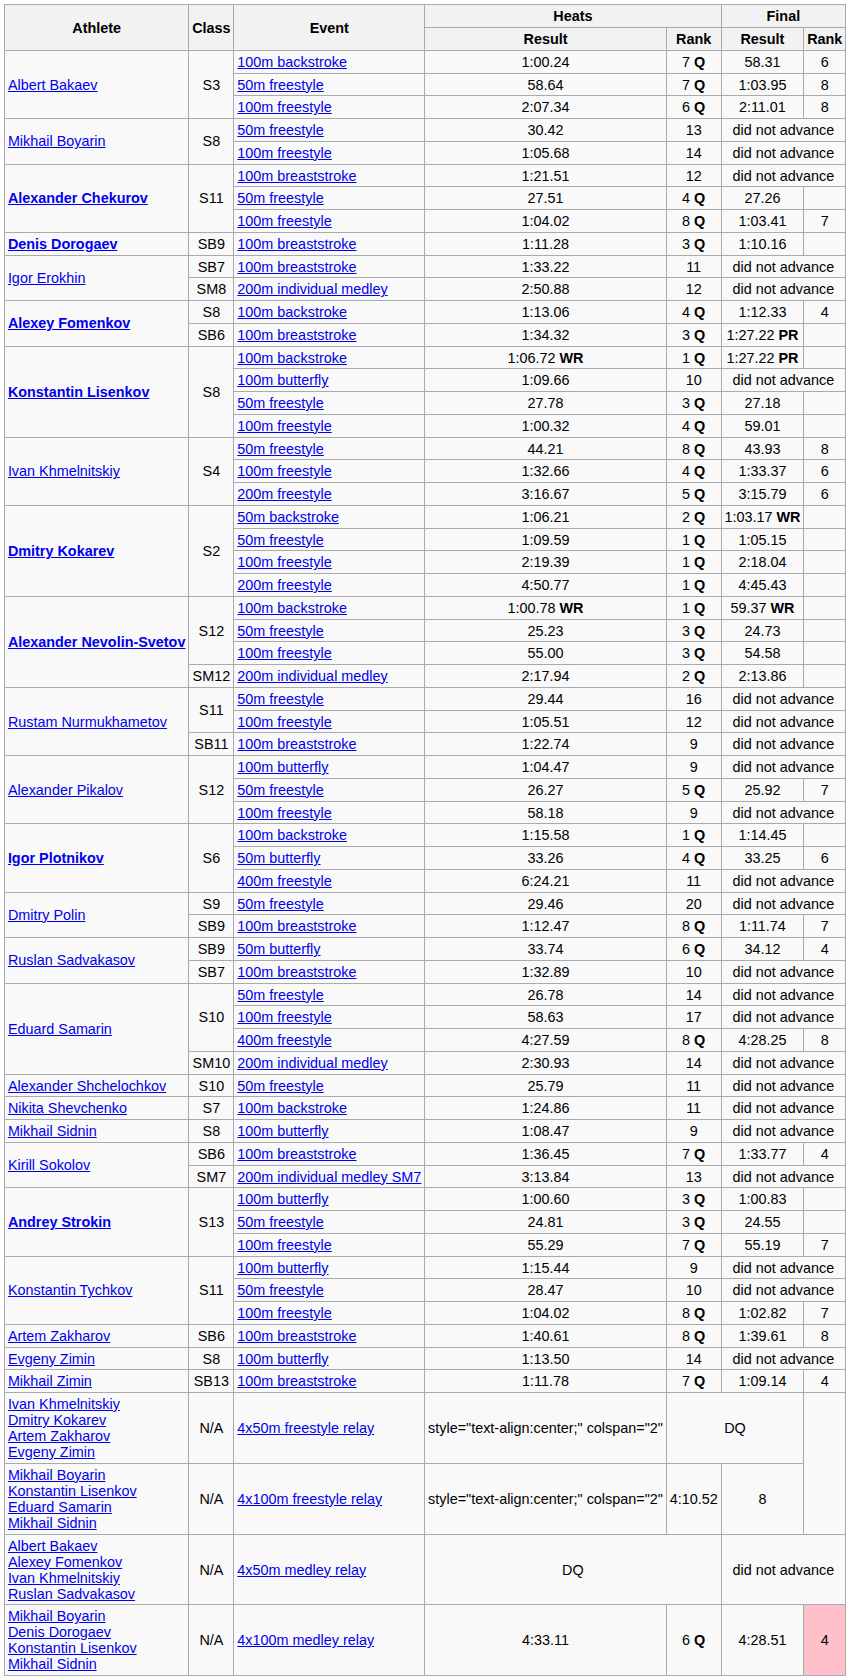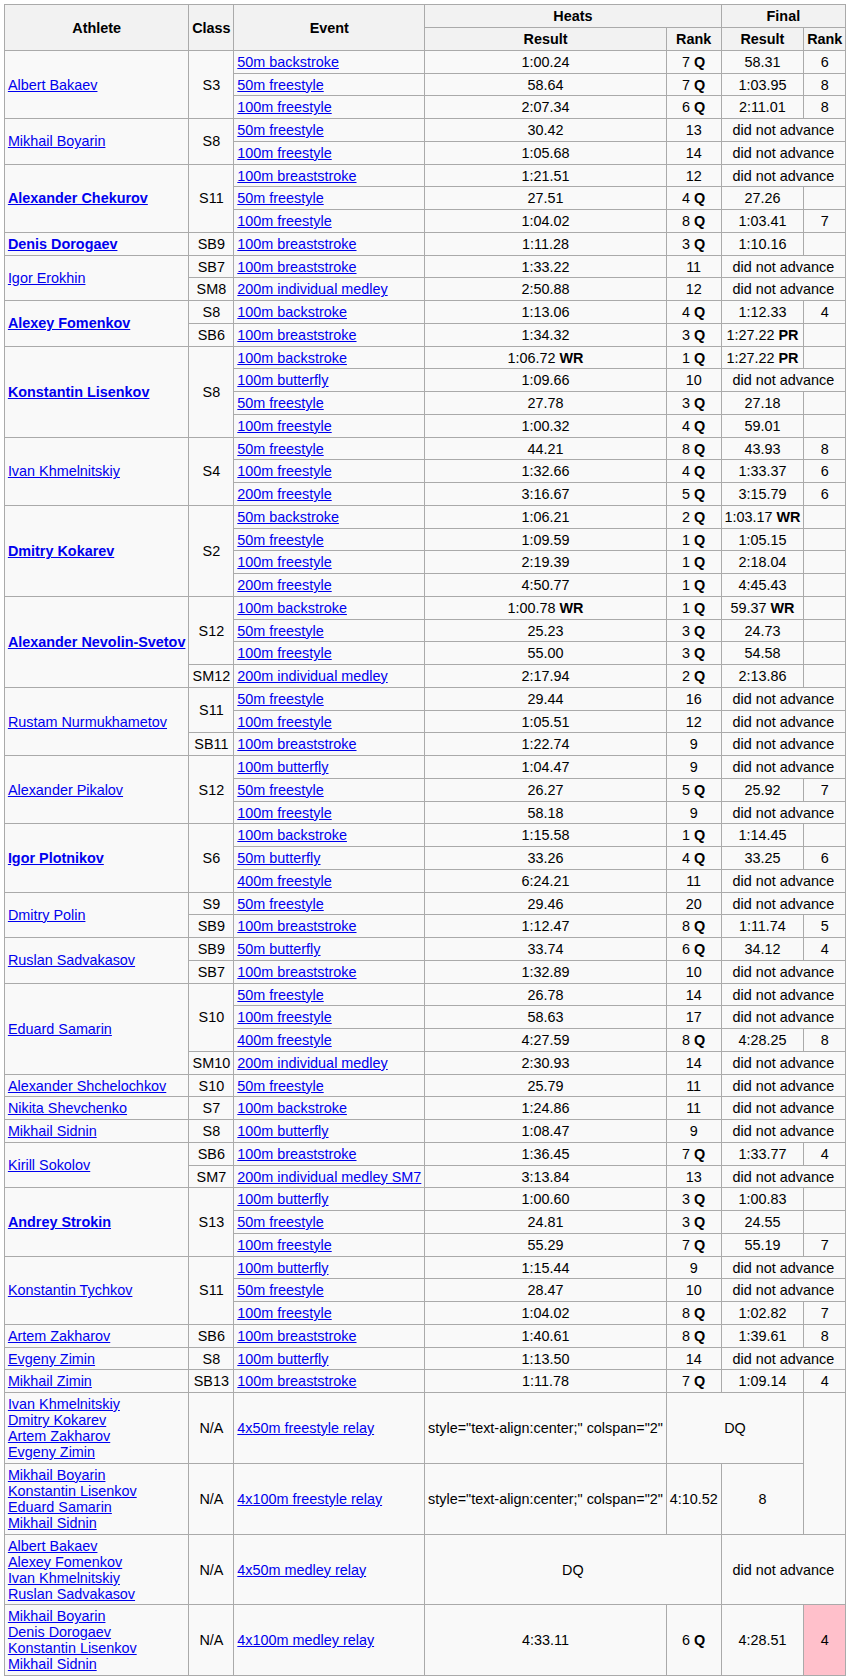(292, 62) 100m backstroke -> (288, 62) 50m backstroke
(825, 926) 7 -> (825, 926) 5
